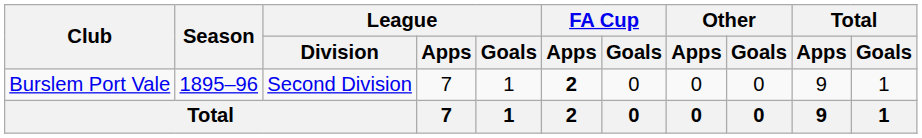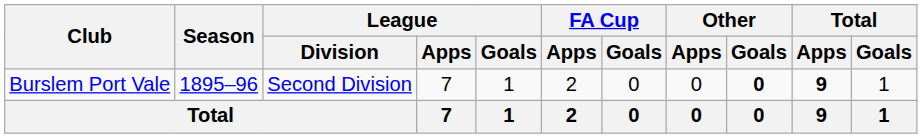(571, 84) bold -> (571, 84) normal
(759, 84) normal -> (759, 84) bold
(821, 84) normal -> (821, 84) bold
